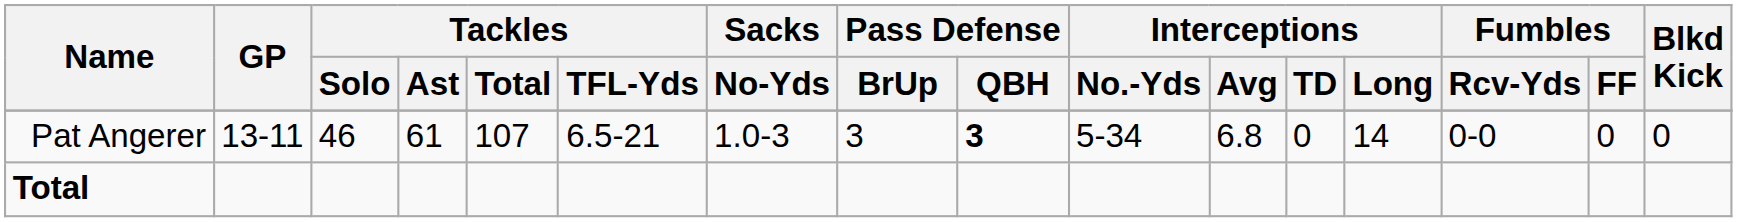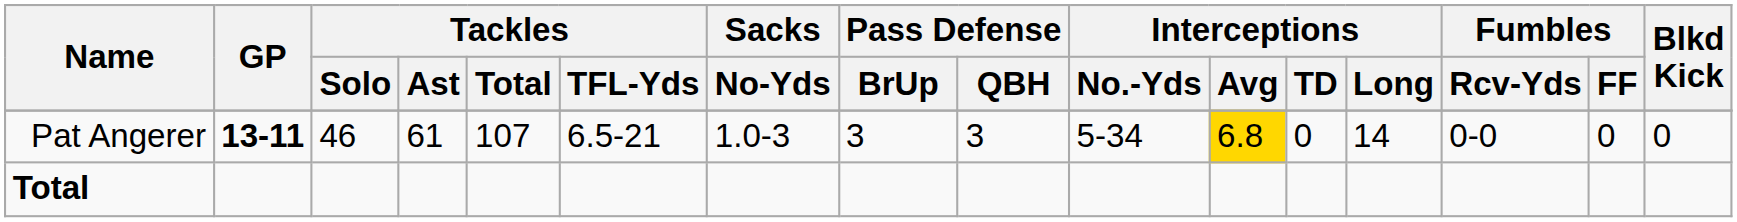(262, 135) normal -> (263, 135) bold
(974, 135) bold -> (975, 135) normal
(1239, 135) no background -> (1240, 135) gold background
